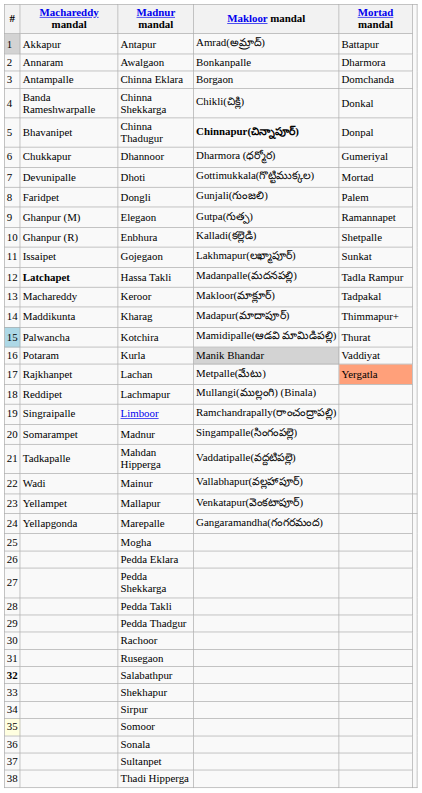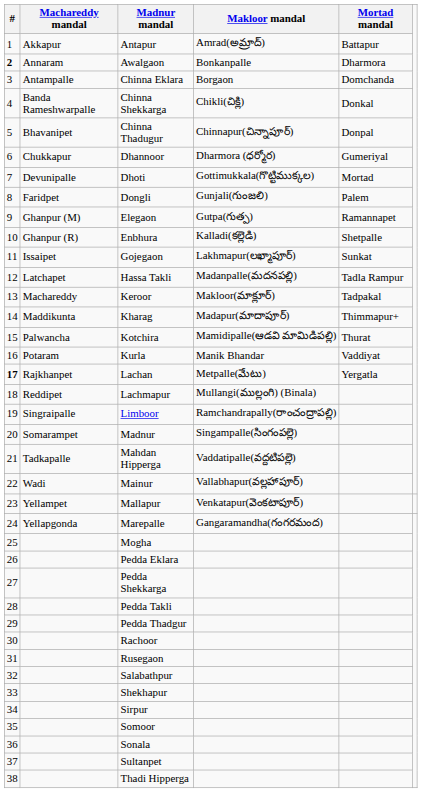(10, 43) lightgrey background -> (10, 43) no background
(10, 62) normal -> (10, 62) bold
(247, 131) bold -> (245, 131) normal
(46, 277) bold -> (44, 277) normal
(12, 337) lightblue background -> (12, 337) no background
(230, 355) lightgrey background -> (230, 355) no background
(12, 374) normal -> (12, 374) bold
(360, 374) lightsalmon background -> (360, 374) no background
(12, 675) bold -> (12, 675) normal
(12, 727) lightyellow background -> (12, 727) no background
